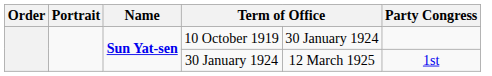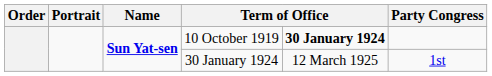(332, 37) normal -> (335, 37) bold
